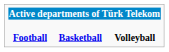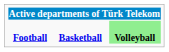(135, 37) no background -> (135, 37) lightgreen background
